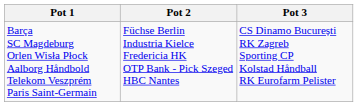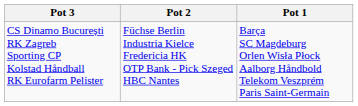columns swapped: (62, 13) <-> (295, 13)
